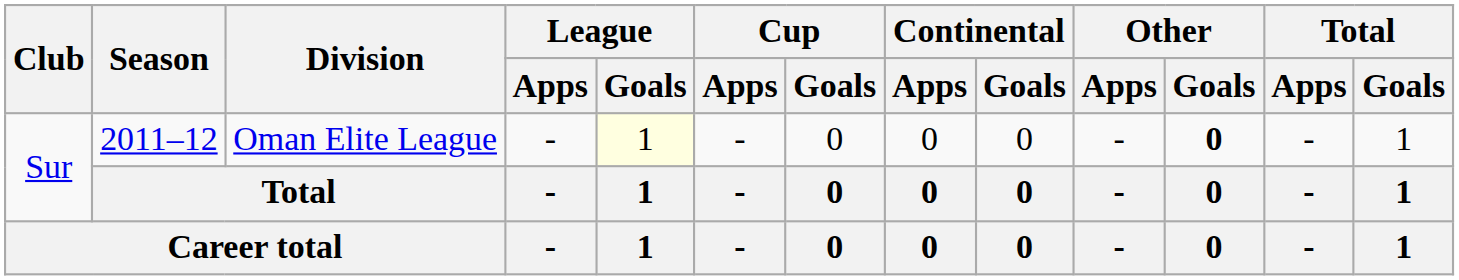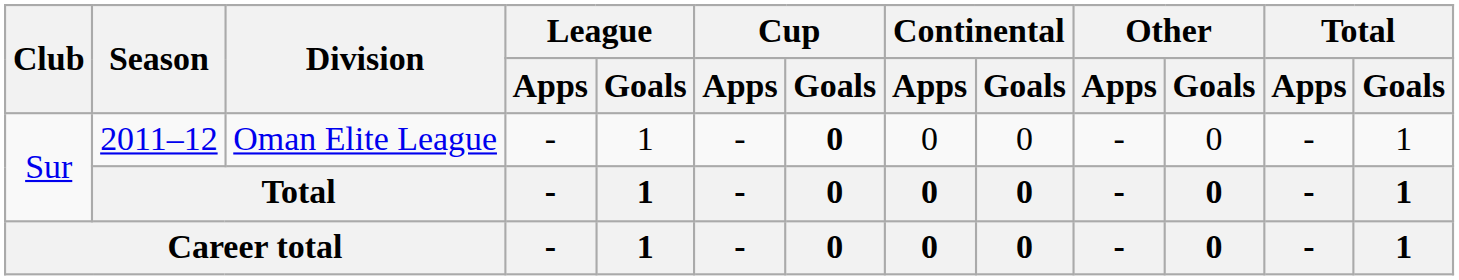(645, 138) lightyellow background -> (645, 138) no background
(835, 138) normal -> (835, 138) bold
(1214, 138) bold -> (1214, 138) normal
